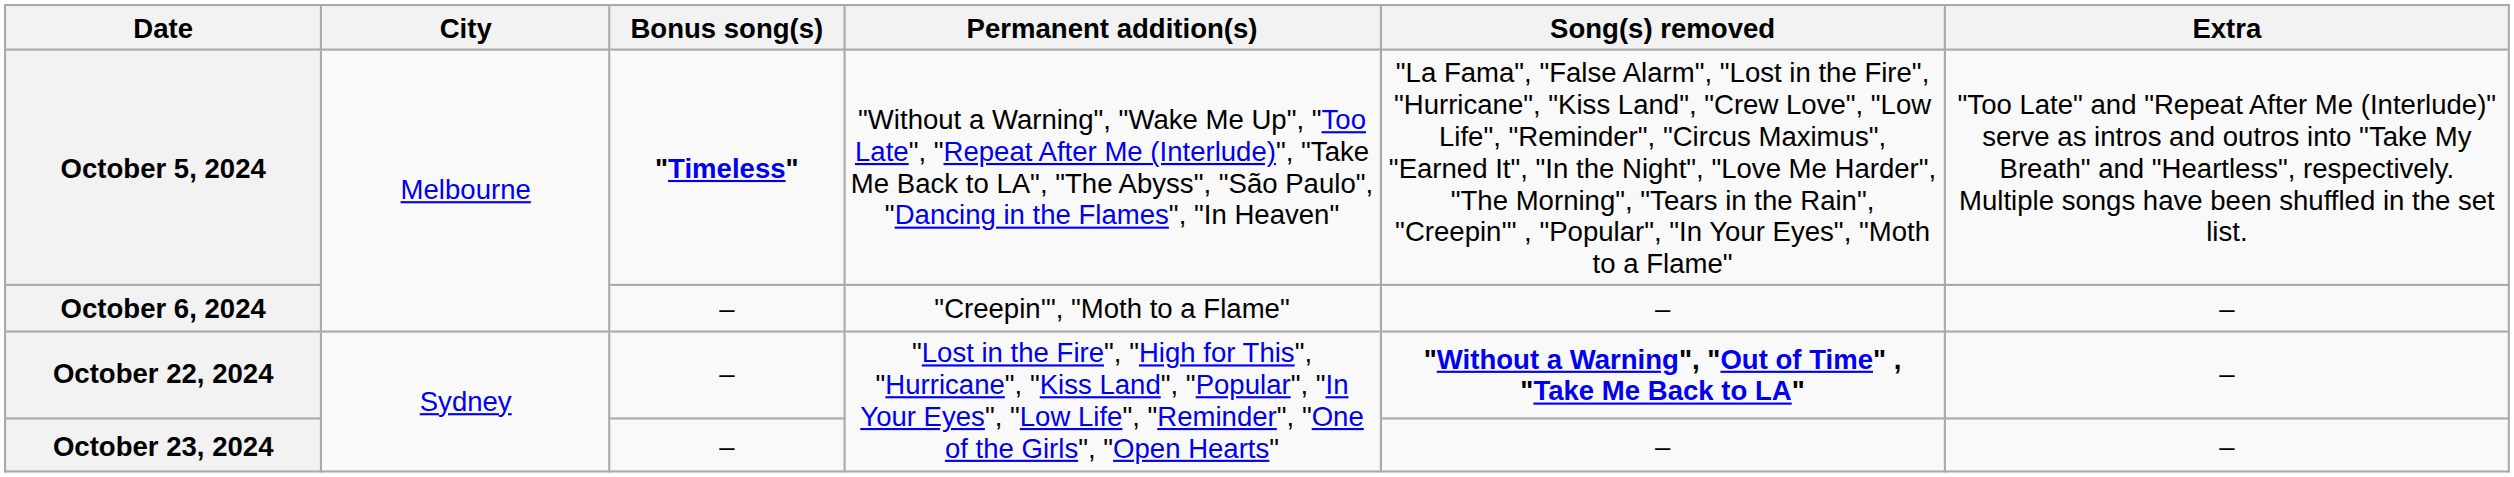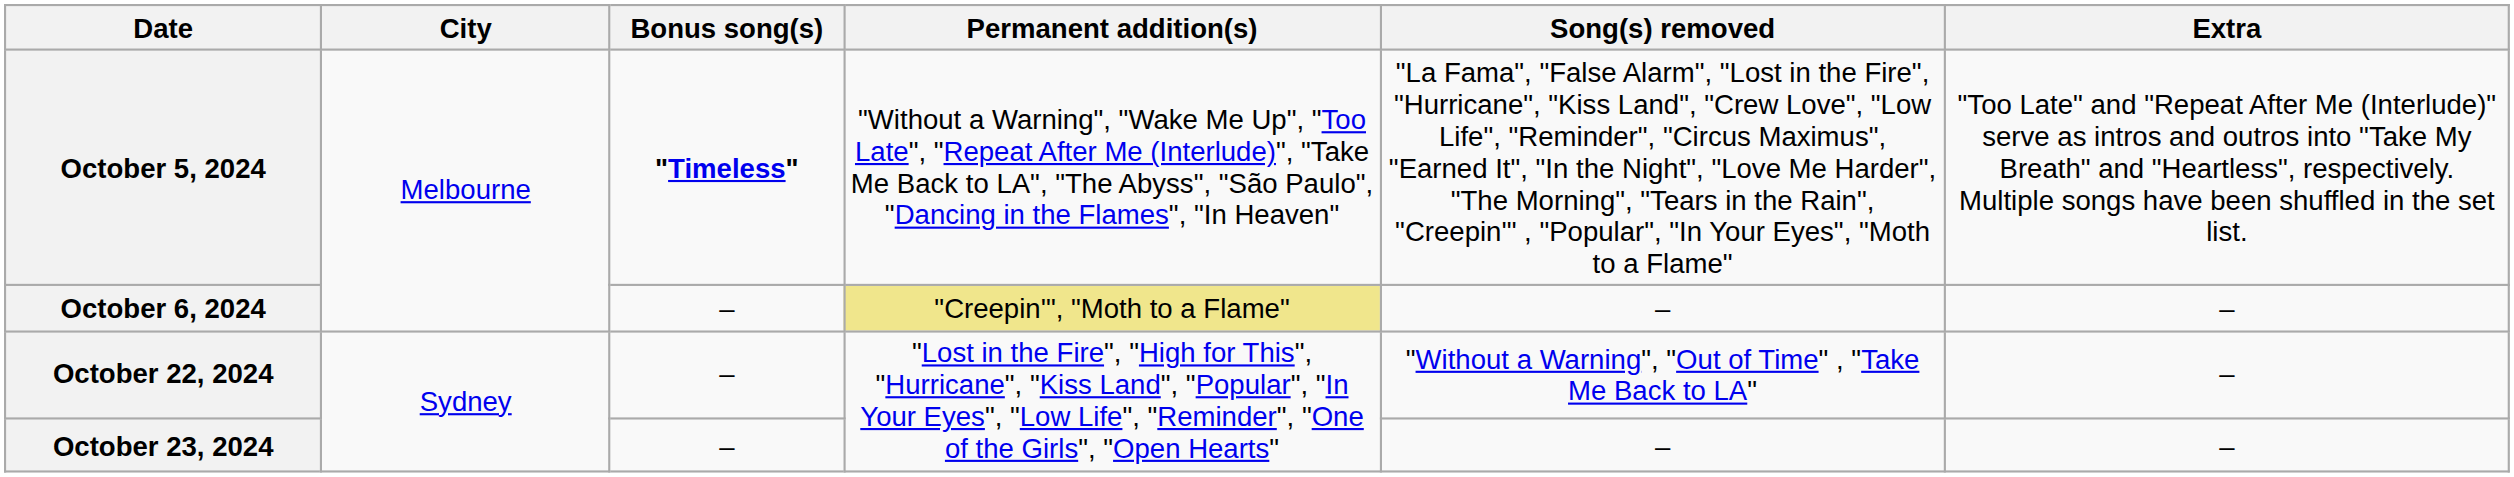(1112, 308) no background -> (1112, 308) khaki background
(1663, 375) bold -> (1663, 375) normal
